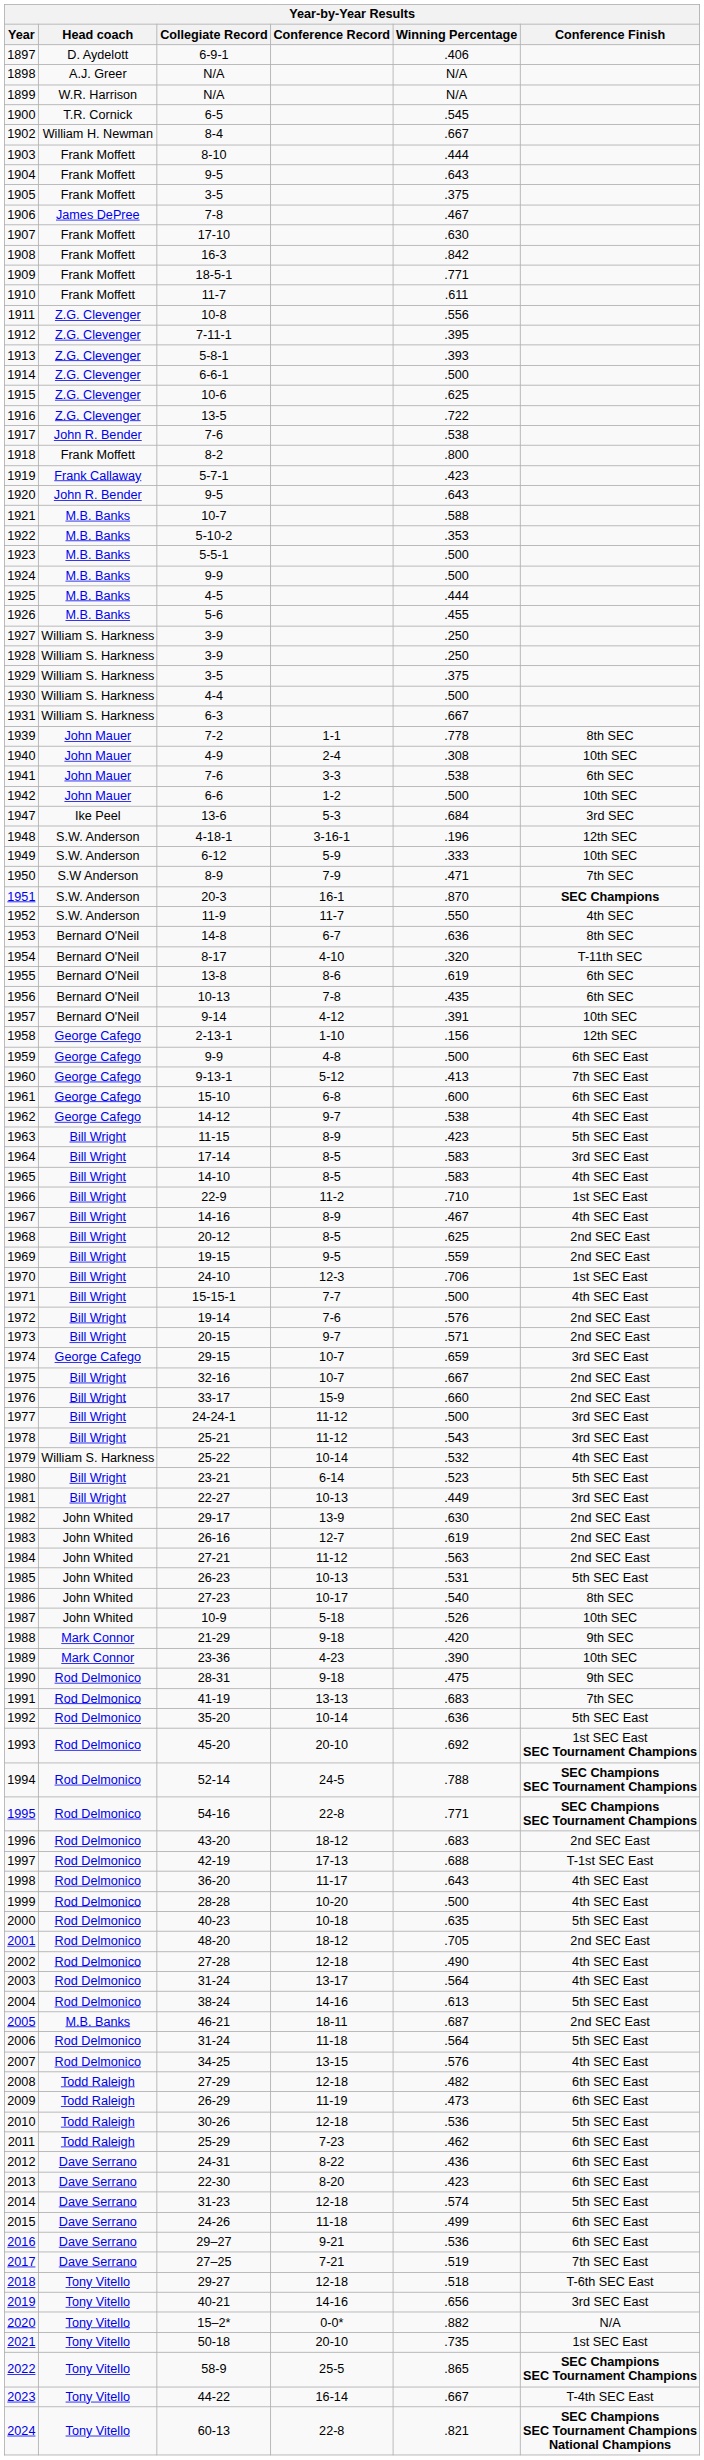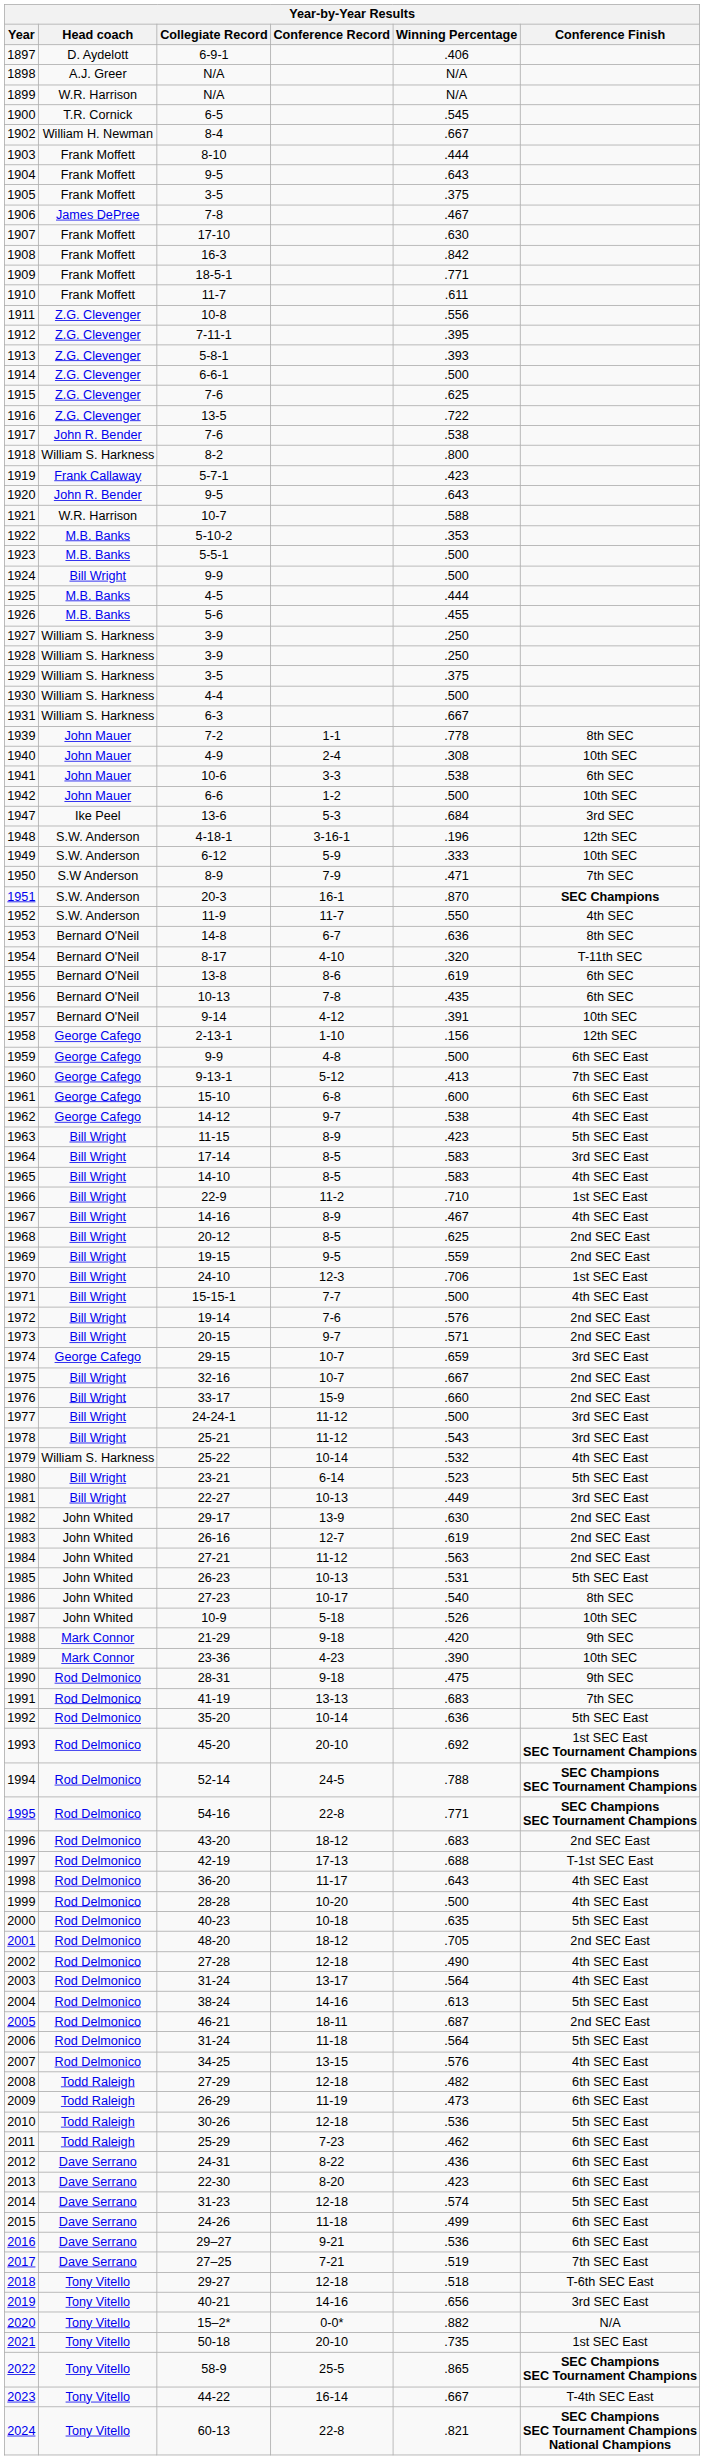(214, 395) 10-6 -> (214, 395) 7-6
(98, 455) Frank Moffett -> (98, 455) William S. Harkness
(98, 515) M.B. Banks -> (98, 515) W.R. Harrison
(98, 575) M.B. Banks -> (98, 575) Bill Wright
(214, 776) 7-6 -> (214, 776) 10-6
(98, 2021) M.B. Banks -> (98, 2021) Rod Delmonico
